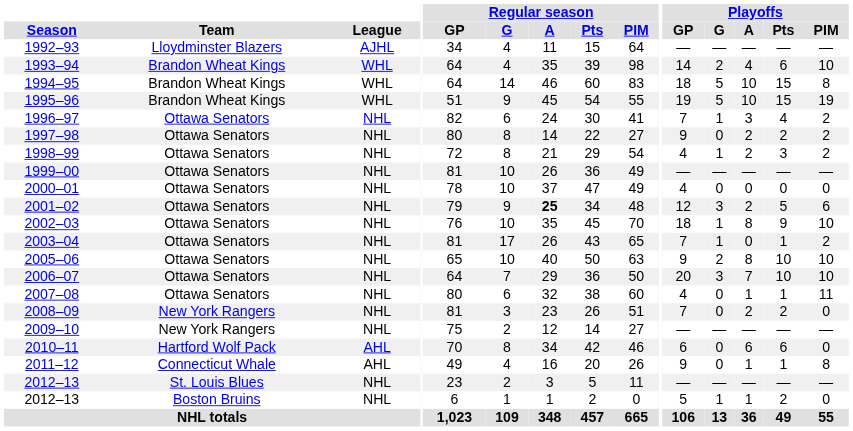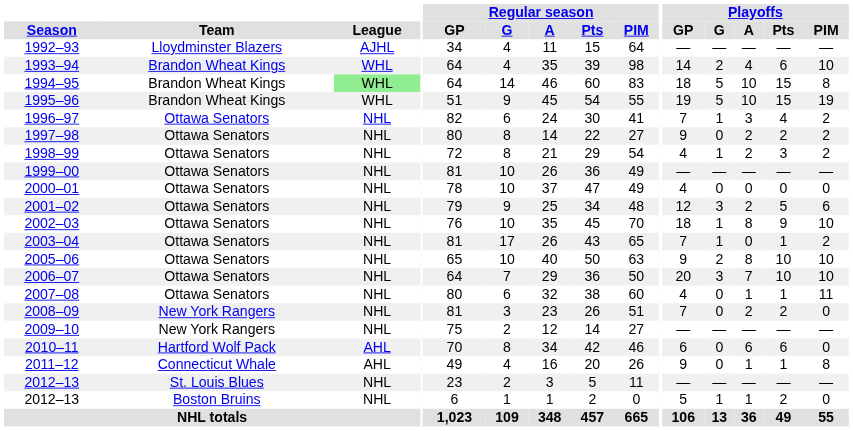(377, 83) no background -> (377, 83) lightgreen background
(550, 206) bold -> (550, 206) normal
